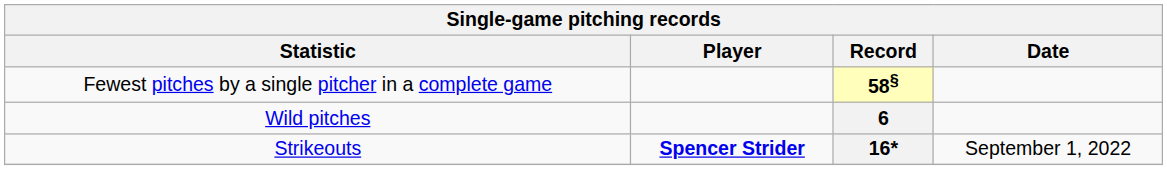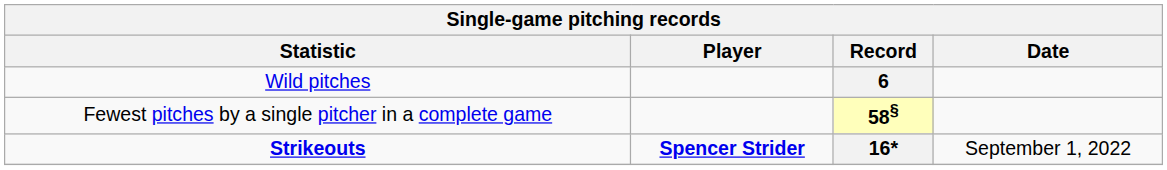rows swapped: (883, 84) <-> (883, 118)
(318, 149) normal -> (318, 149) bold
